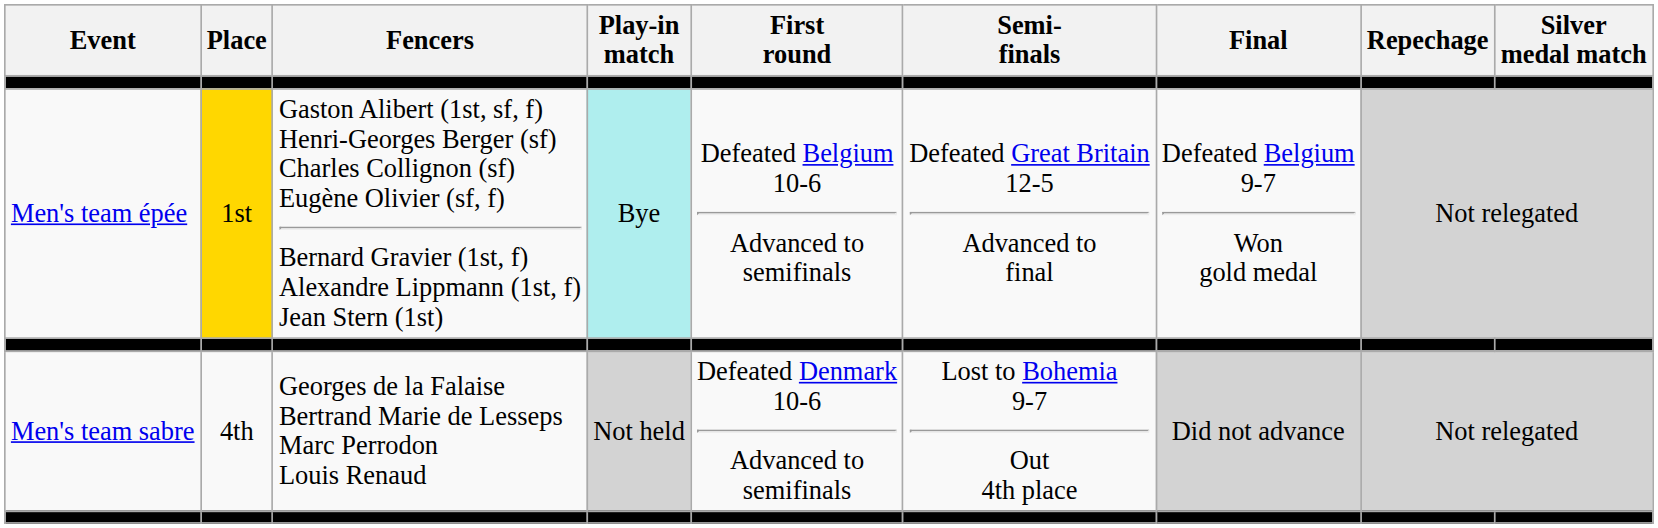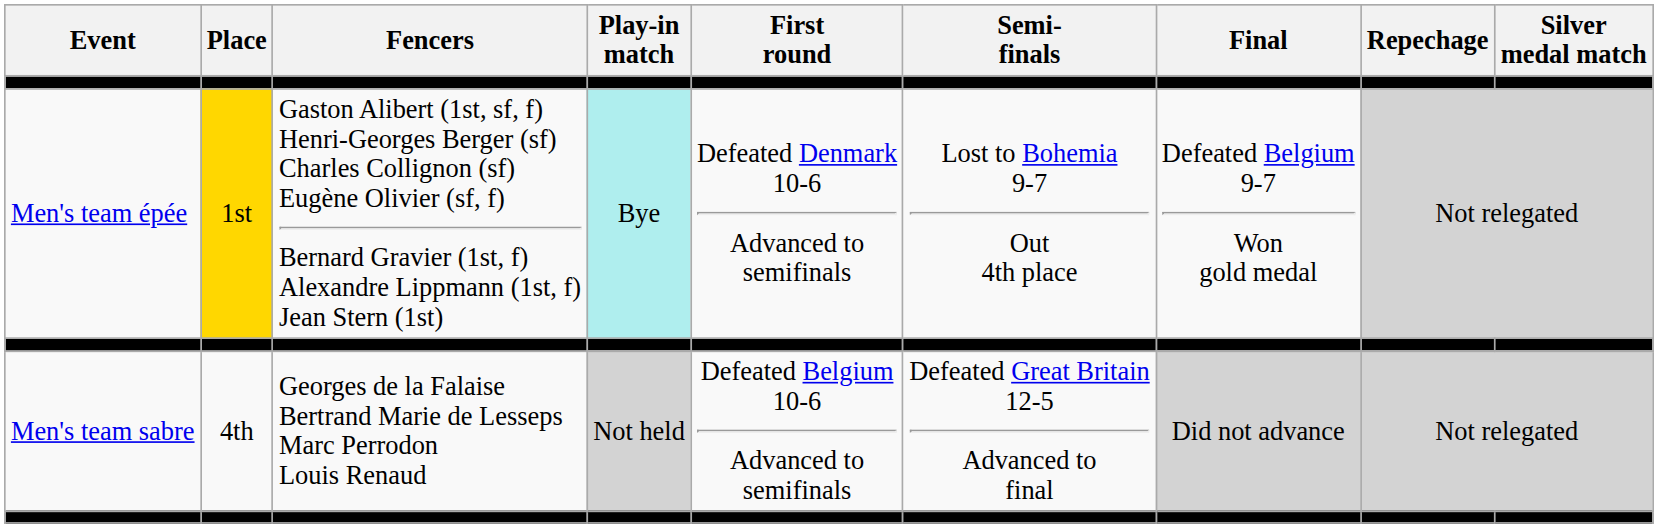(797, 213) Defeated Belgium 10-6 Advanced to semifinals -> (797, 213) Defeated Denmark 10-6 Advanced to semifinals
(1029, 213) Defeated Great Britain 12-5 Advanced to final -> (1029, 213) Lost to Bohemia 9-7 Out 4th place
(797, 430) Defeated Denmark 10-6 Advanced to semifinals -> (797, 430) Defeated Belgium 10-6 Advanced to semifinals
(1029, 430) Lost to Bohemia 9-7 Out 4th place -> (1029, 430) Defeated Great Britain 12-5 Advanced to final
